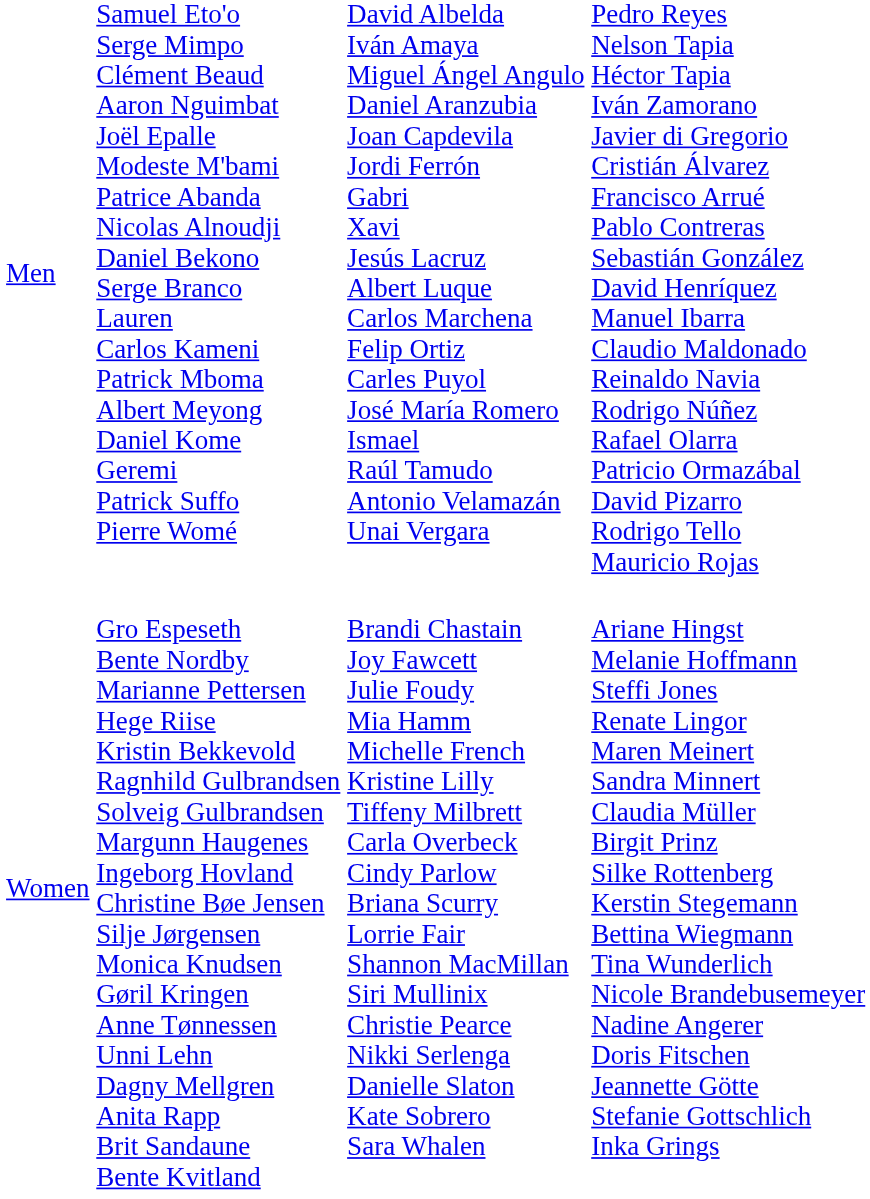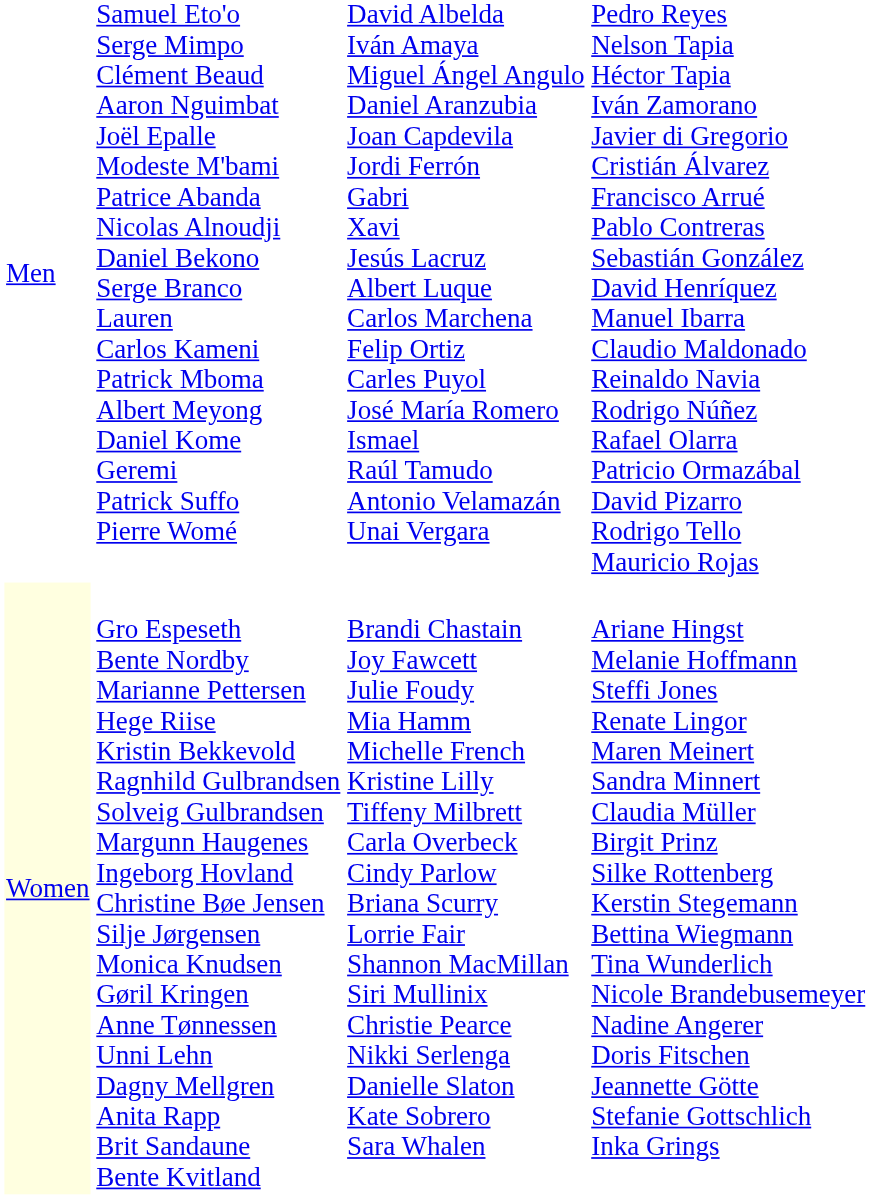(48, 888) no background -> (48, 888) lightyellow background
